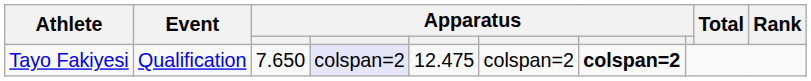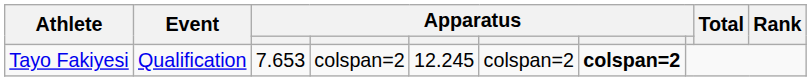(280, 61) 7.650 -> (280, 61) 7.653
(360, 61) lavender background -> (360, 61) no background
(444, 61) 12.475 -> (444, 61) 12.245
